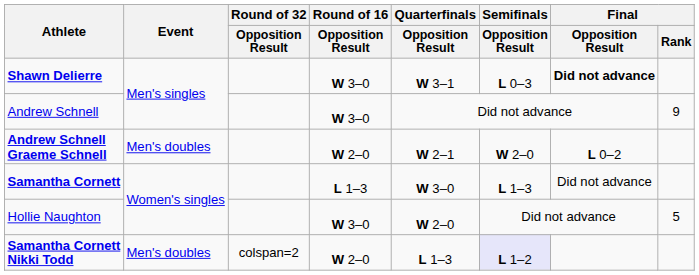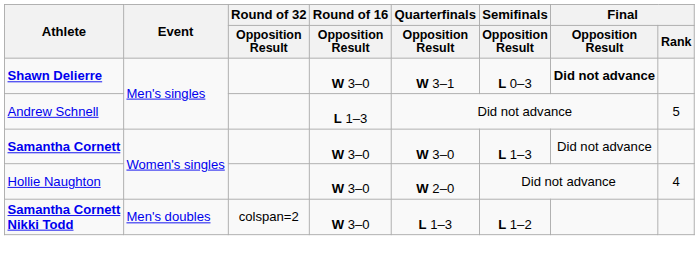(351, 119) W 3–0 -> (351, 119) L 1–3
(676, 112) 9 -> (676, 112) 5
- row: (57, 147)
(351, 189) L 1–3 -> (351, 154) W 3–0
(676, 217) 5 -> (676, 182) 4
(351, 260) W 2–0 -> (351, 225) W 3–0
(515, 260) lavender background -> (515, 225) no background
